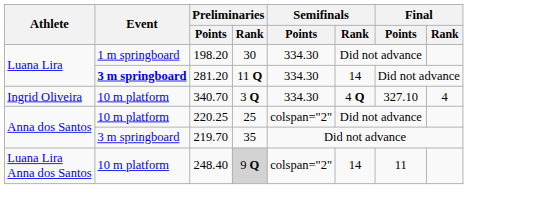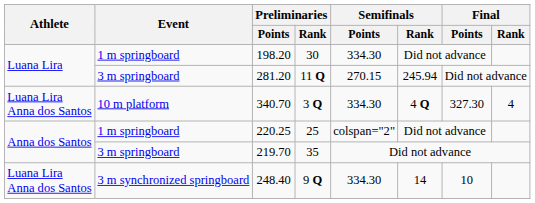(142, 76) bold -> (138, 76) normal
(301, 76) 334.30 -> (364, 76) 270.15
(355, 76) 14 -> (420, 76) 245.94
(45, 96) Ingrid Oliveira -> (49, 104) Luana Lira Anna dos Santos
(401, 96) 327.10 -> (467, 104) 327.30
(133, 117) 10 m platform -> (138, 132) 1 m springboard
(133, 166) 10 m platform -> (173, 180) 3 m synchronized springboard
(250, 166) lightgrey background -> (313, 180) no background
(301, 166) colspan="2" -> (364, 180) 334.30
(401, 166) 11 -> (467, 180) 10
